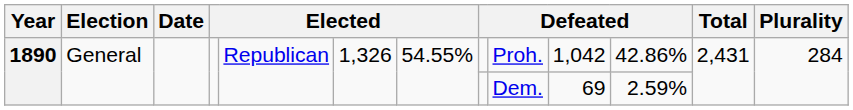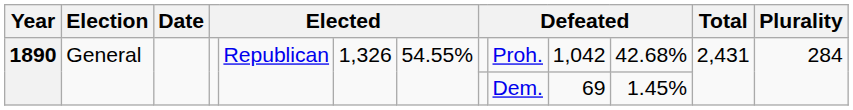(651, 54) 42.86% -> (651, 54) 42.68%
(657, 88) 2.59% -> (657, 88) 1.45%
